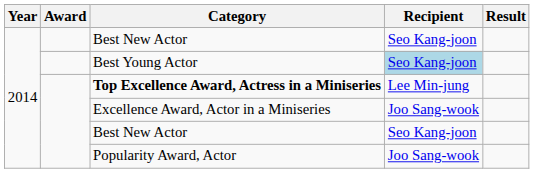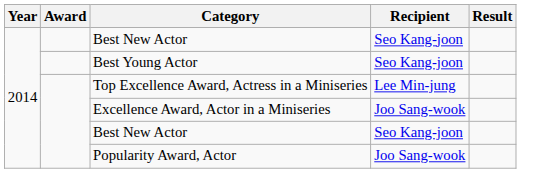(432, 62) lightblue background -> (419, 62) no background
(237, 86) bold -> (230, 86) normal
